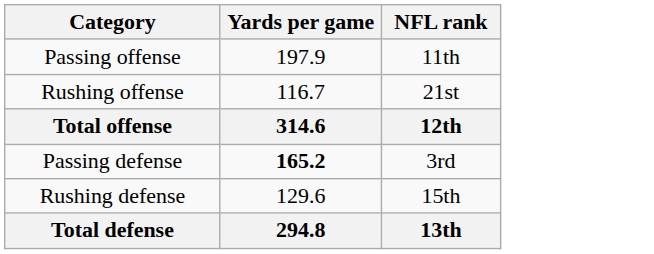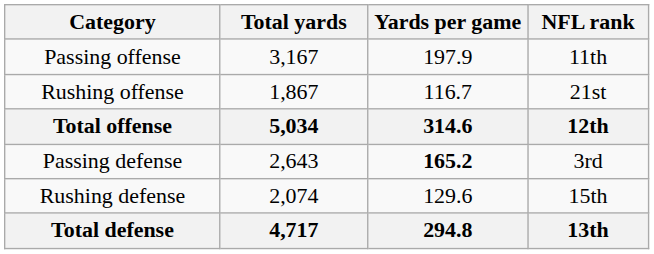+ column: (294, 21)
